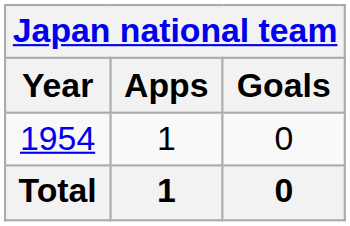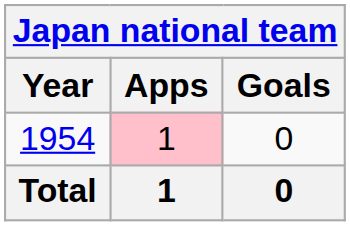(166, 138) no background -> (166, 138) pink background
